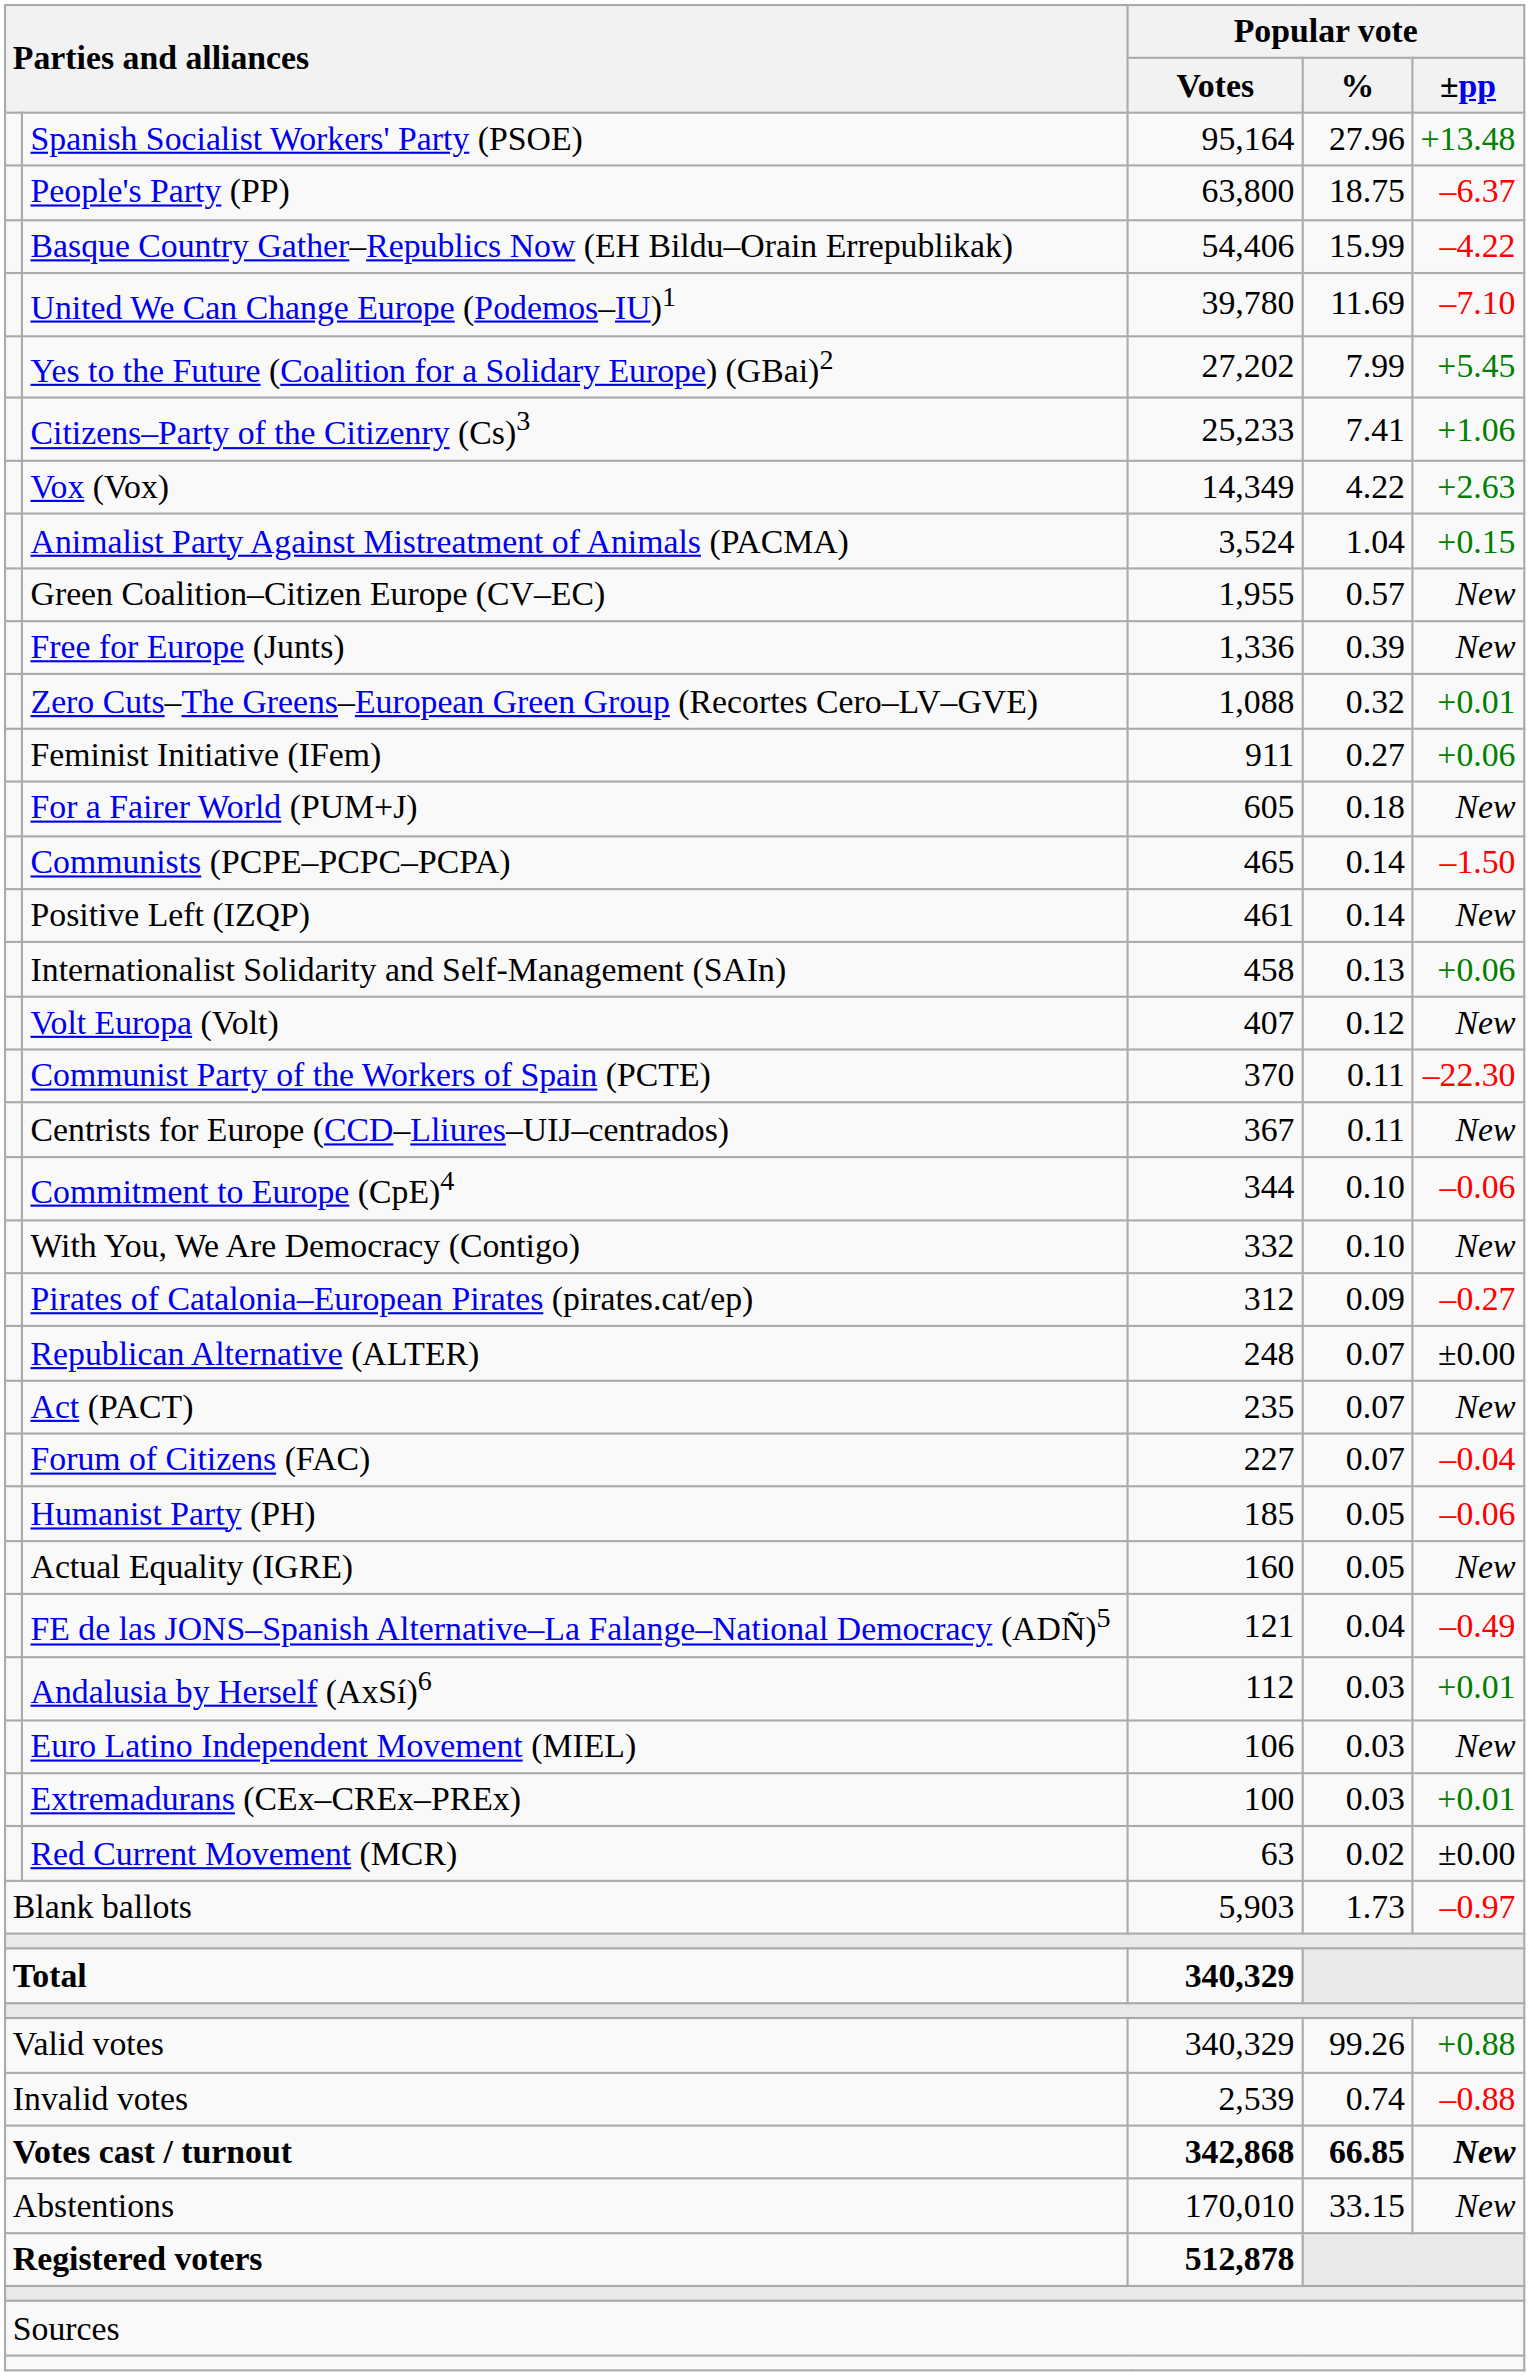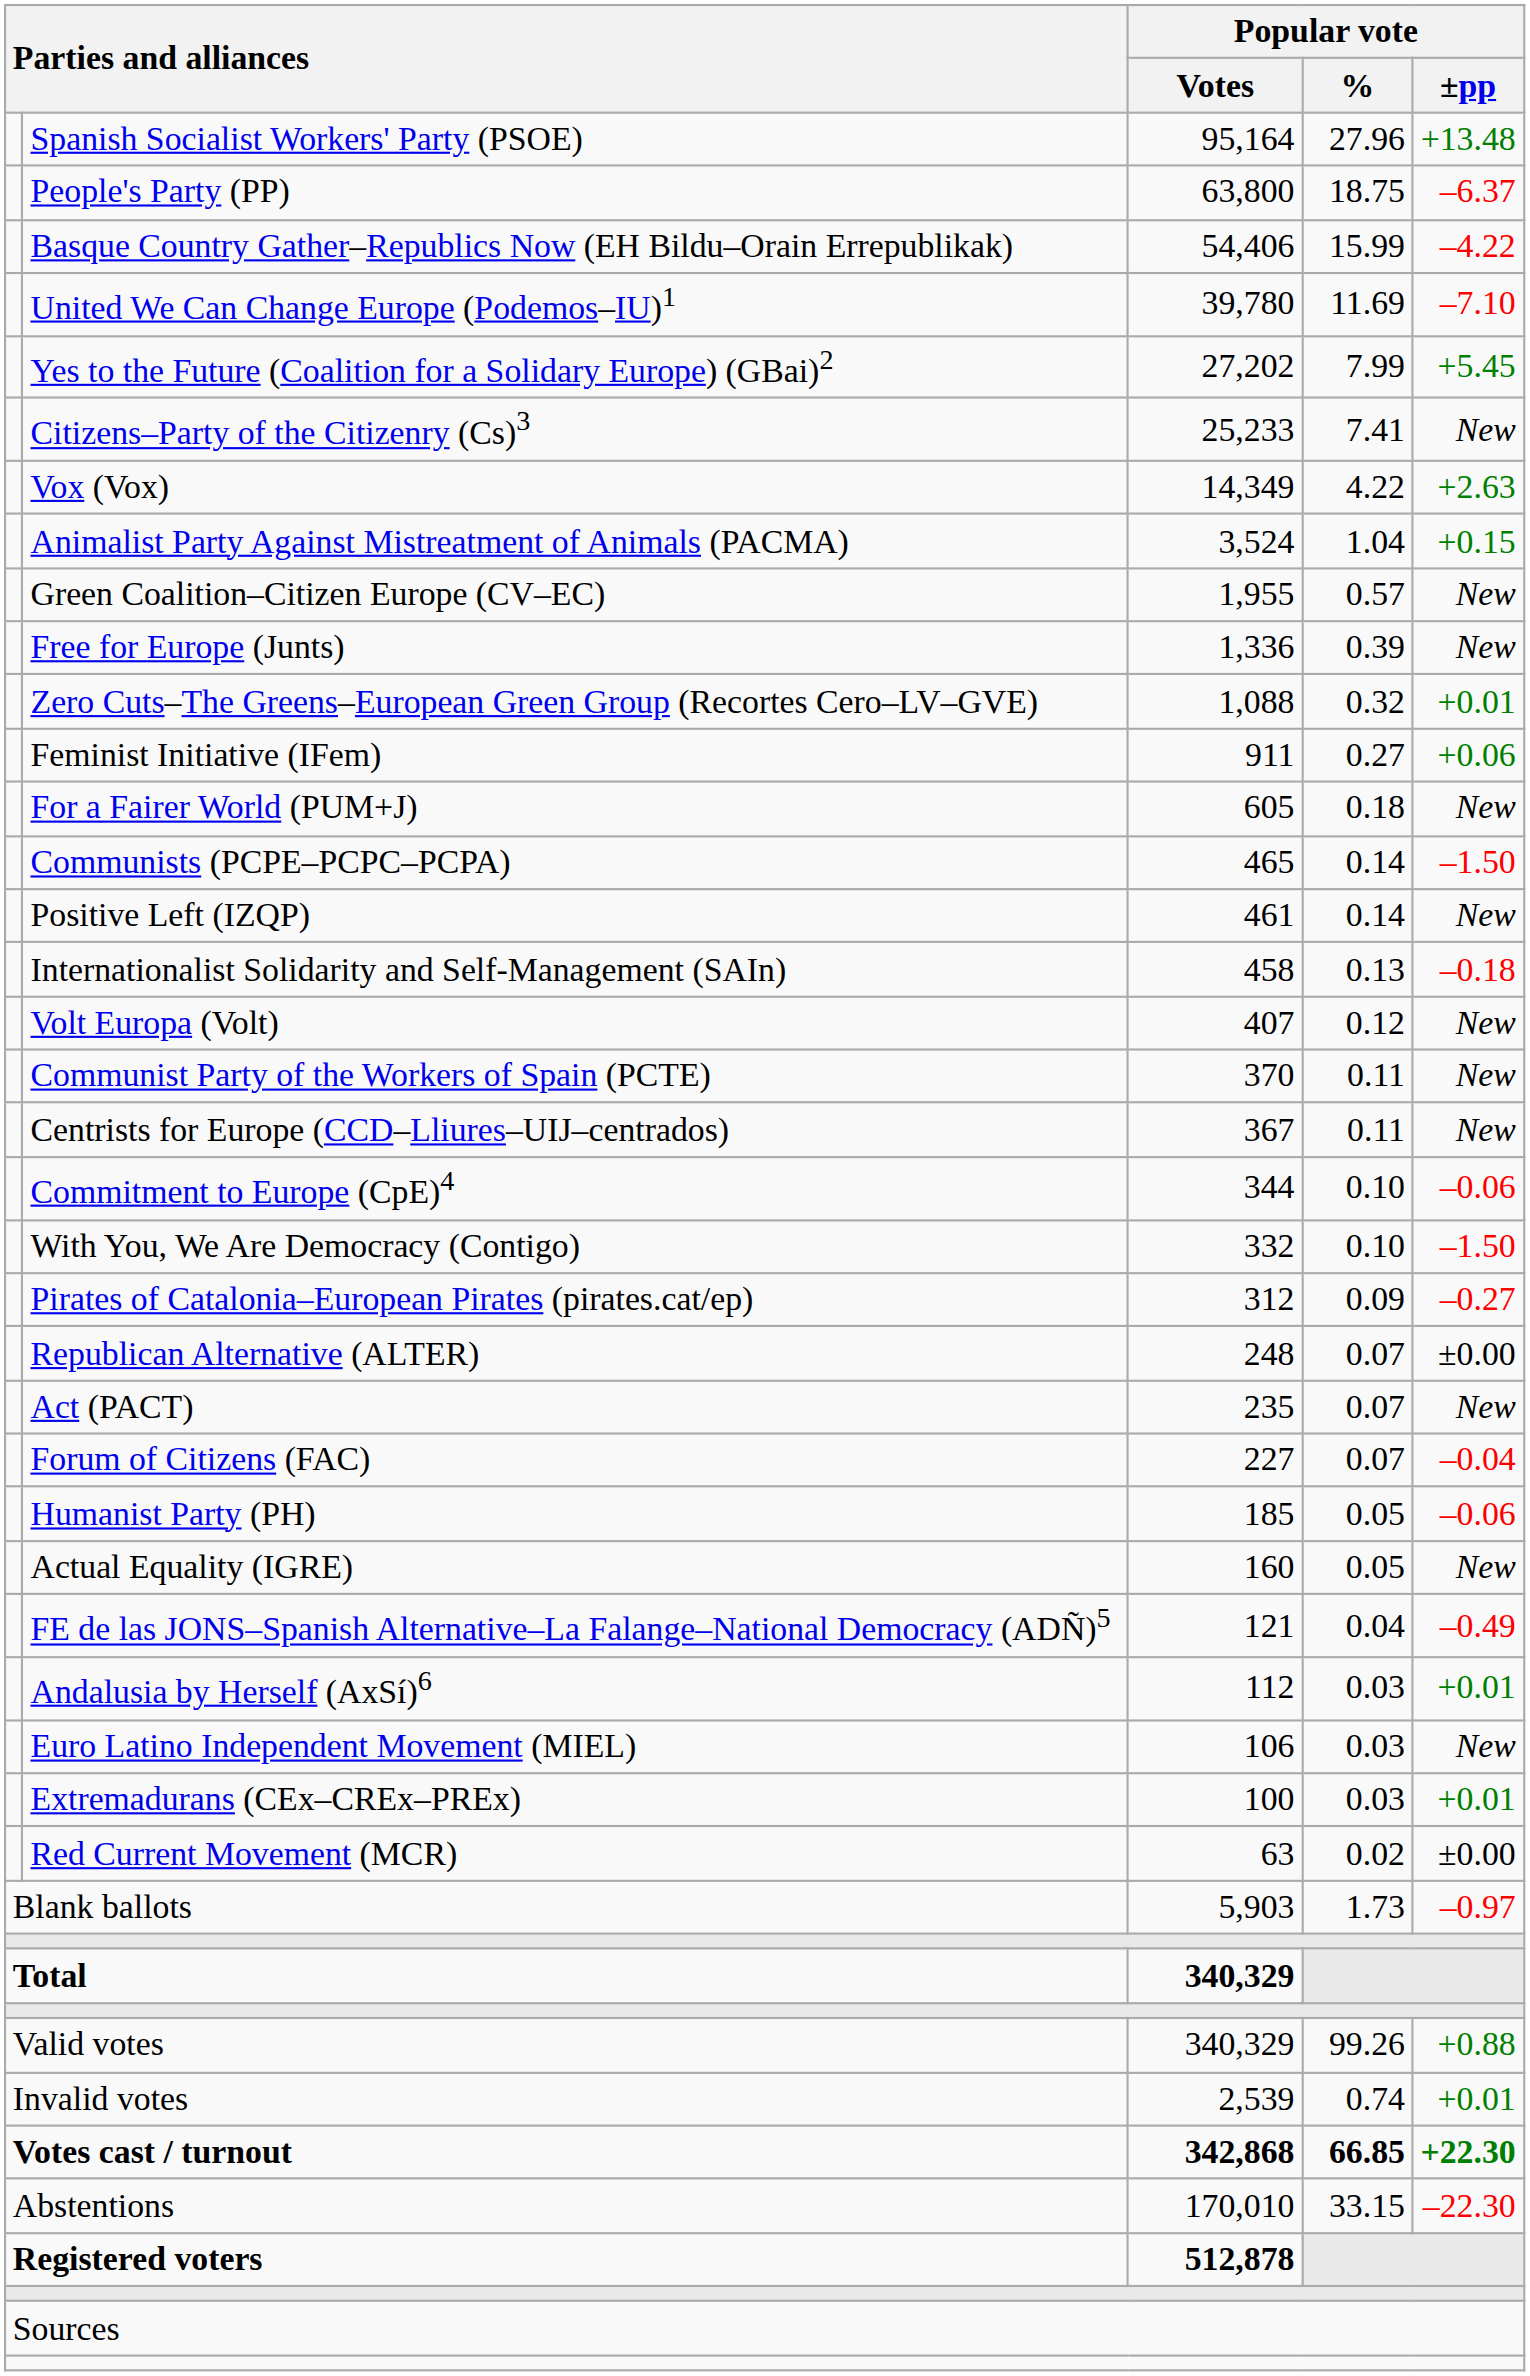(1476, 428) +1.06 -> (1486, 428) New
(1476, 968) +0.06 -> (1478, 968) –0.18
(1469, 1075) –22.30 -> (1486, 1075) New
(1485, 1245) New -> (1478, 1245) –1.50
(1478, 2098) –0.88 -> (1477, 2098) +0.01
(1485, 2151) New -> (1468, 2151) +22.30
(1485, 2205) New -> (1469, 2205) –22.30
